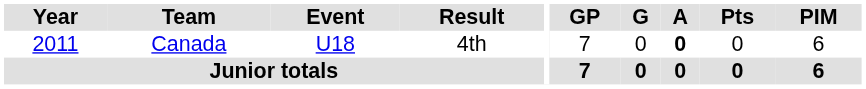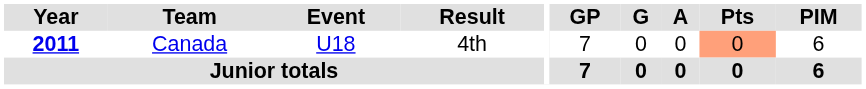(55, 44) normal -> (56, 44) bold
(680, 44) bold -> (680, 44) normal
(737, 44) no background -> (738, 44) lightsalmon background
